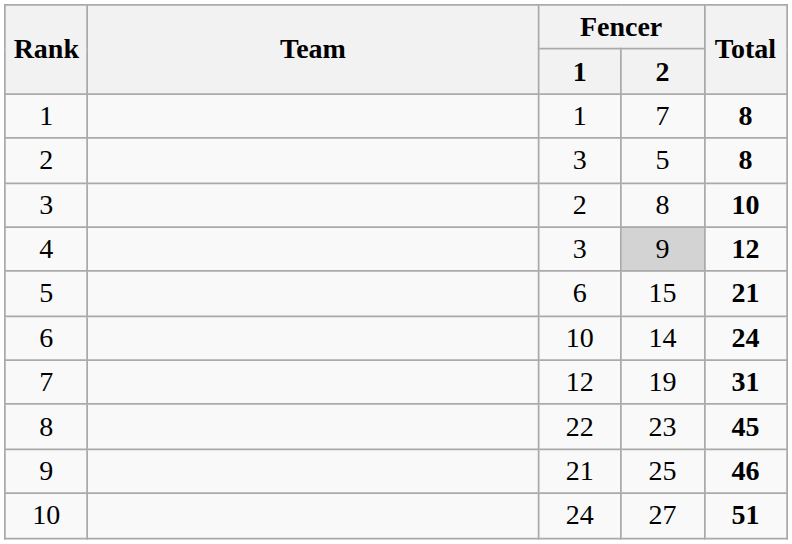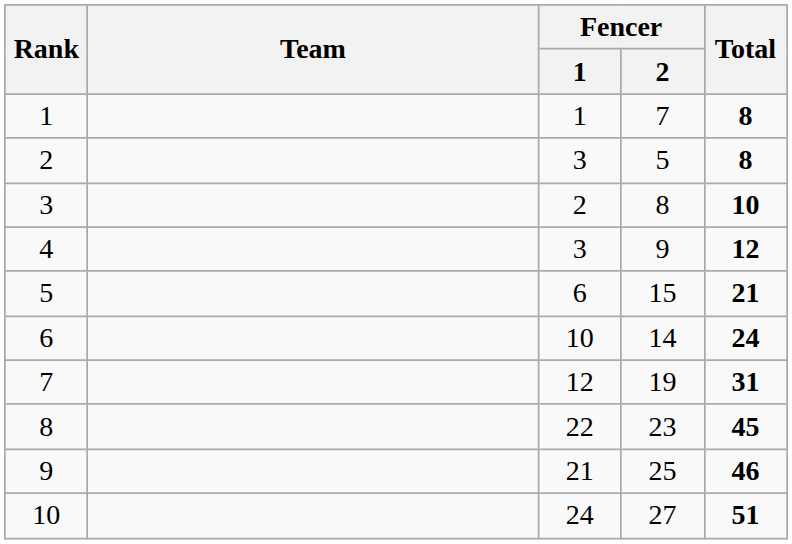(663, 248) lightgrey background -> (663, 248) no background
